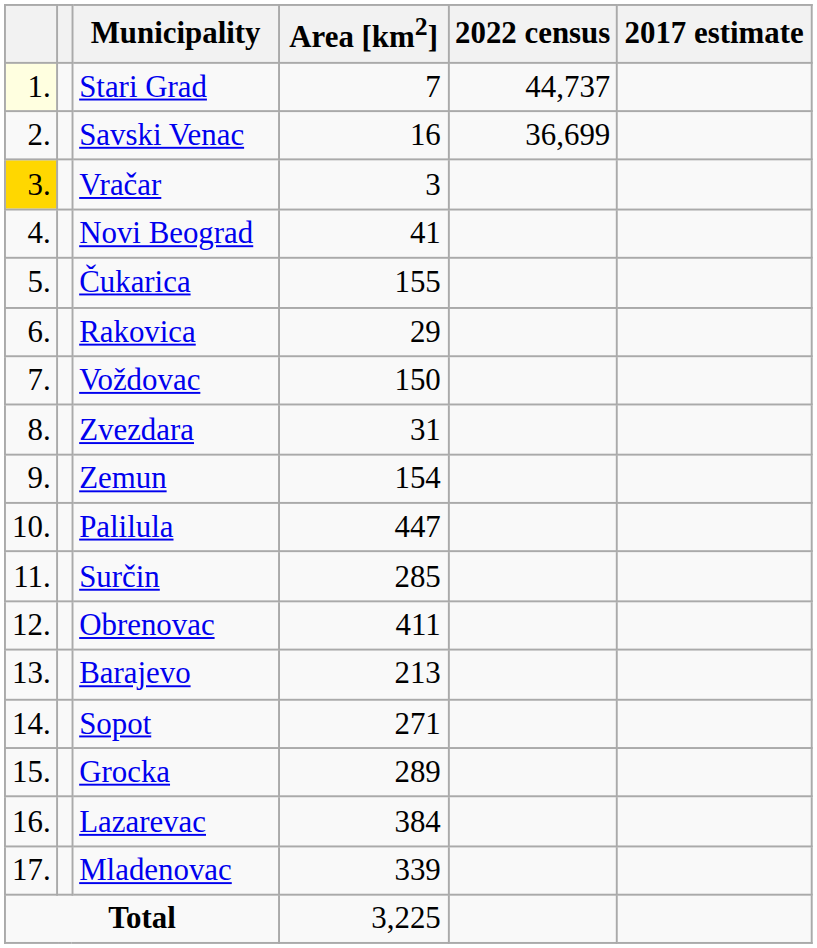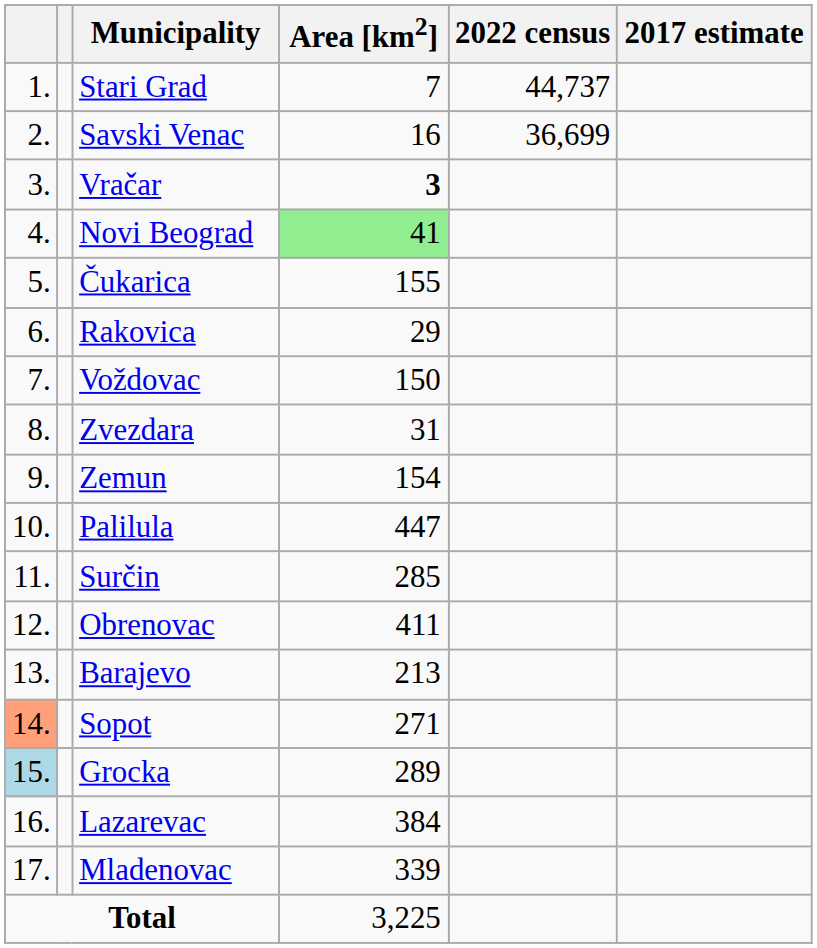(39, 86) lightyellow background -> (39, 86) no background
(39, 184) gold background -> (39, 184) no background
(433, 184) normal -> (433, 184) bold
(425, 233) no background -> (425, 233) lightgreen background
(31, 722) no background -> (31, 722) lightsalmon background
(31, 771) no background -> (31, 771) lightblue background
